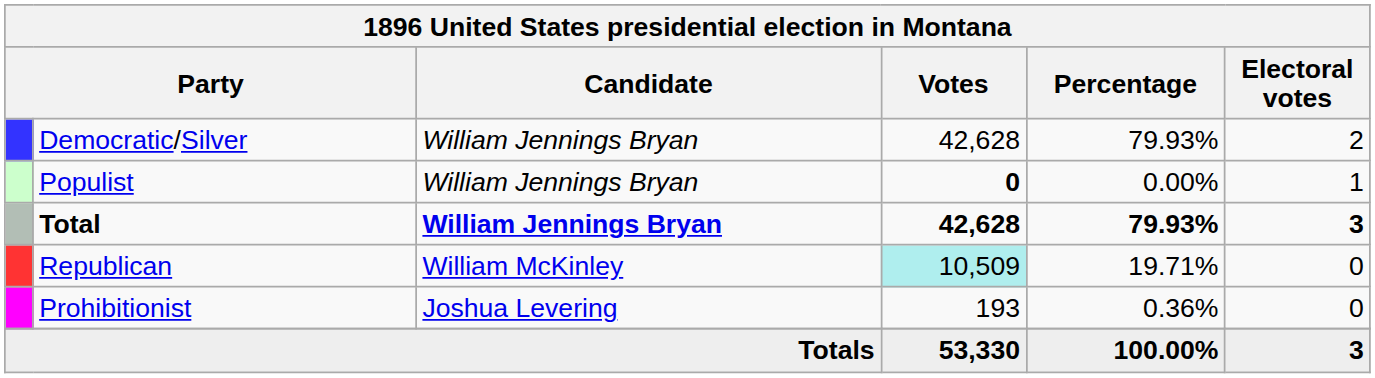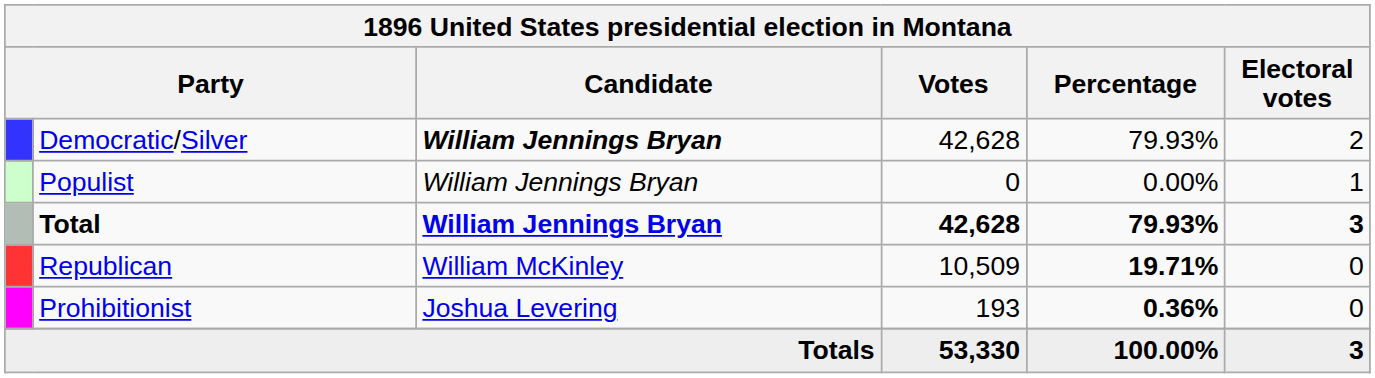(560, 140) normal -> (572, 140) bold
(1013, 182) bold -> (1013, 182) normal
(979, 266) paleturquoise background -> (979, 266) no background
(1173, 266) normal -> (1173, 266) bold
(1181, 309) normal -> (1181, 309) bold
